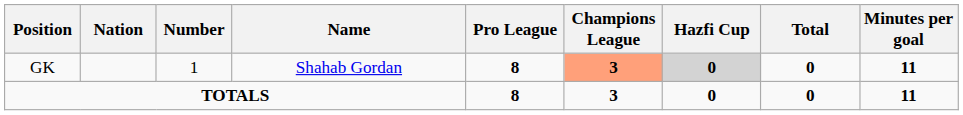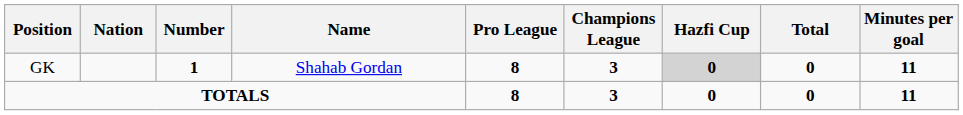(194, 67) normal -> (194, 67) bold
(613, 67) lightsalmon background -> (613, 67) no background
